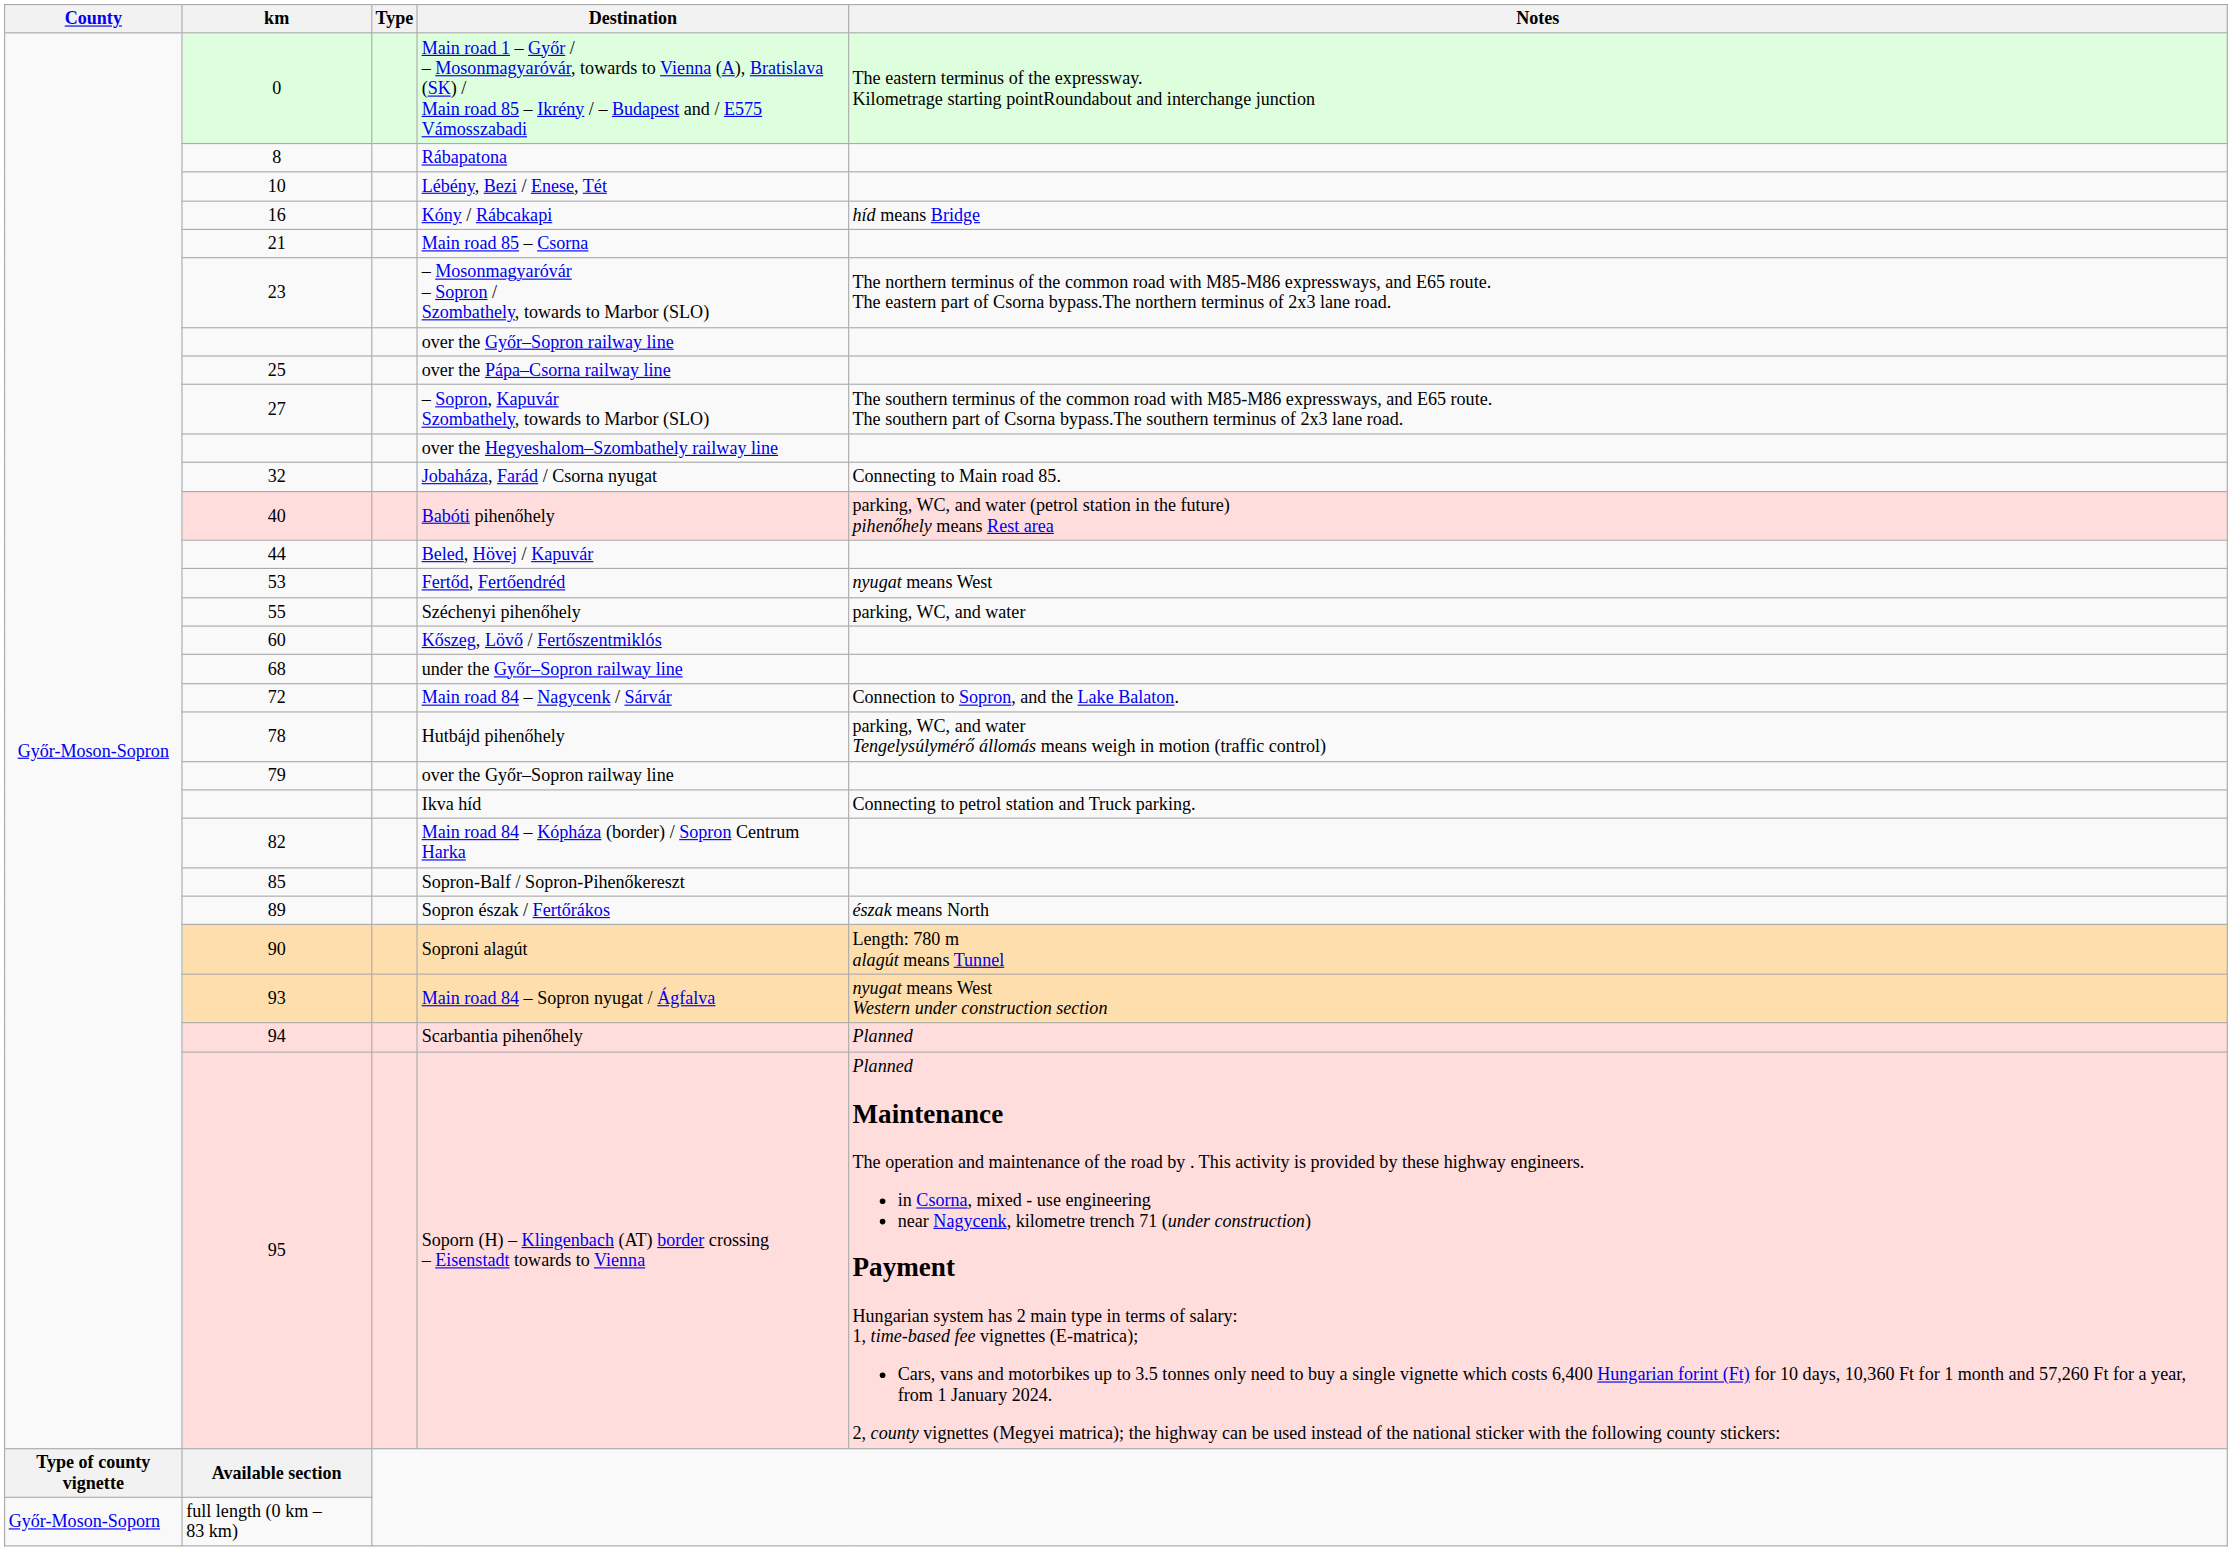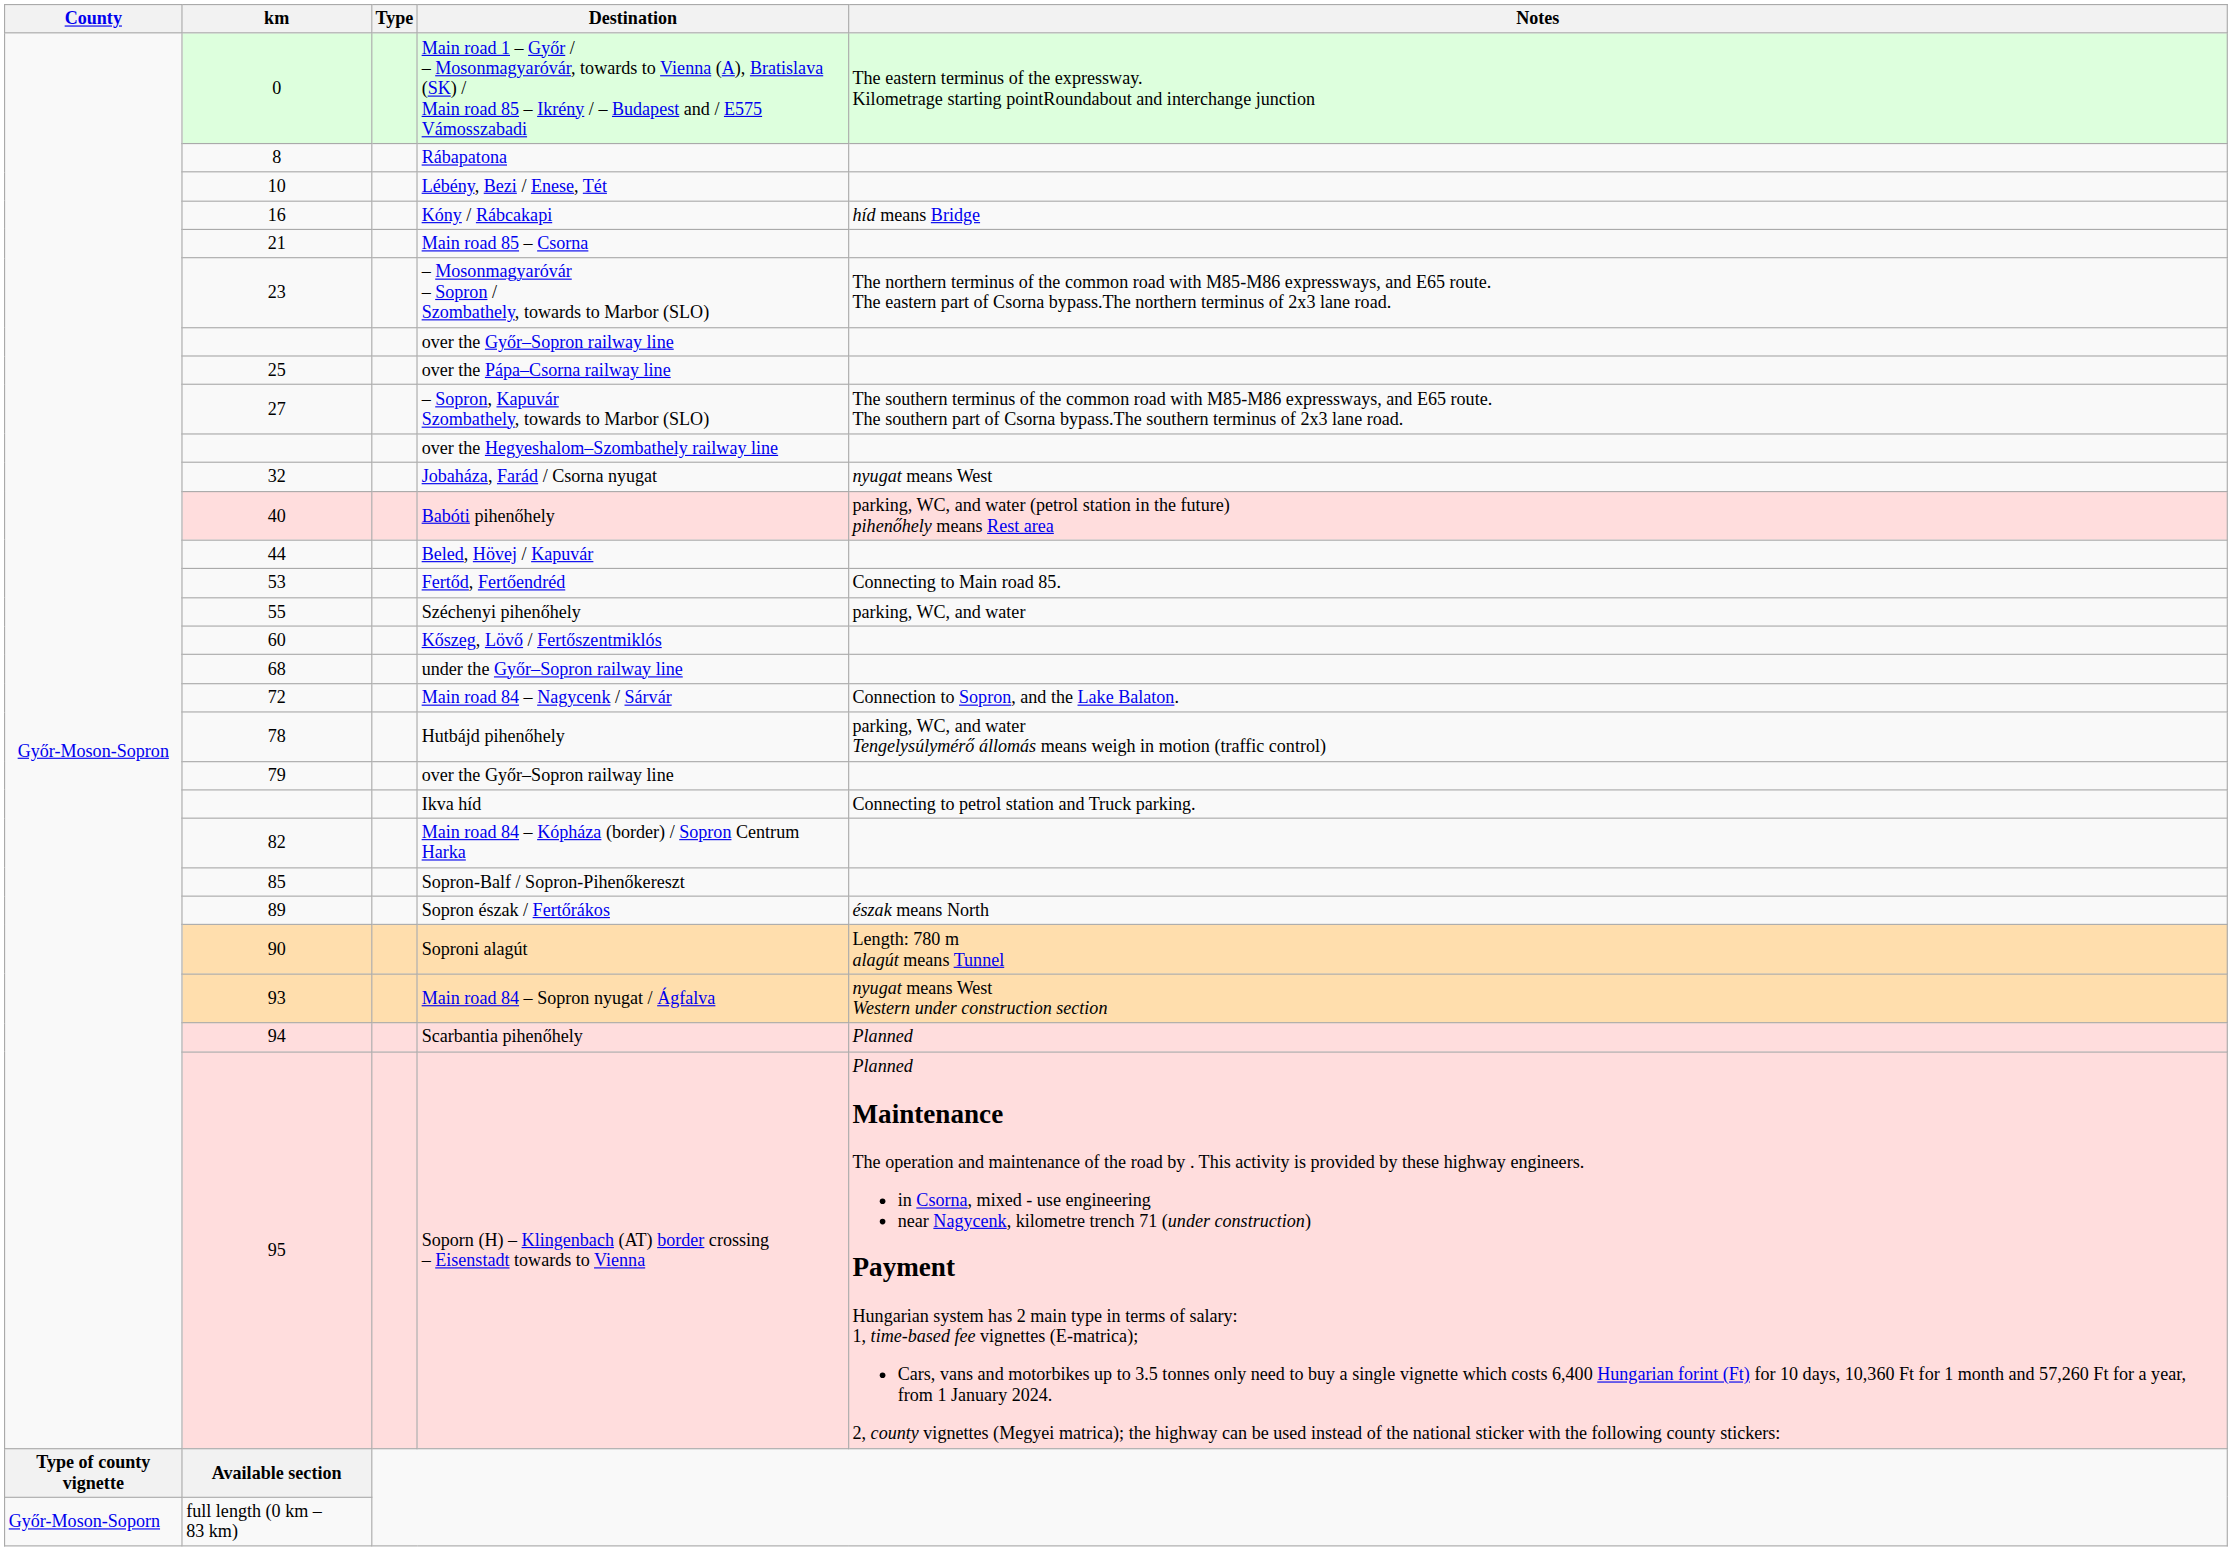(957, 476) Connecting to Main road 85. -> (922, 476) nyugat means West
(922, 582) nyugat means West -> (957, 582) Connecting to Main road 85.
